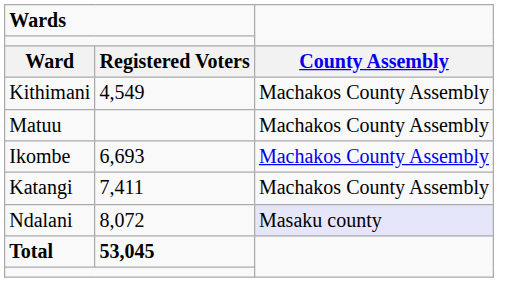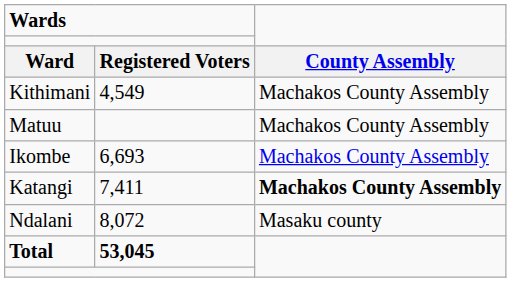(374, 188) normal -> (380, 188) bold
(320, 219) lavender background -> (320, 219) no background
